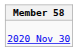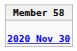(39, 39) normal -> (39, 39) bold
